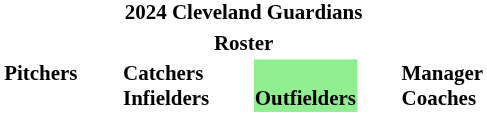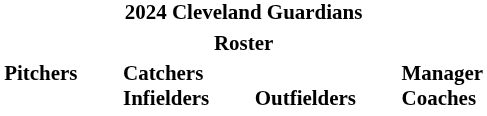(305, 97) lightgreen background -> (305, 97) no background
